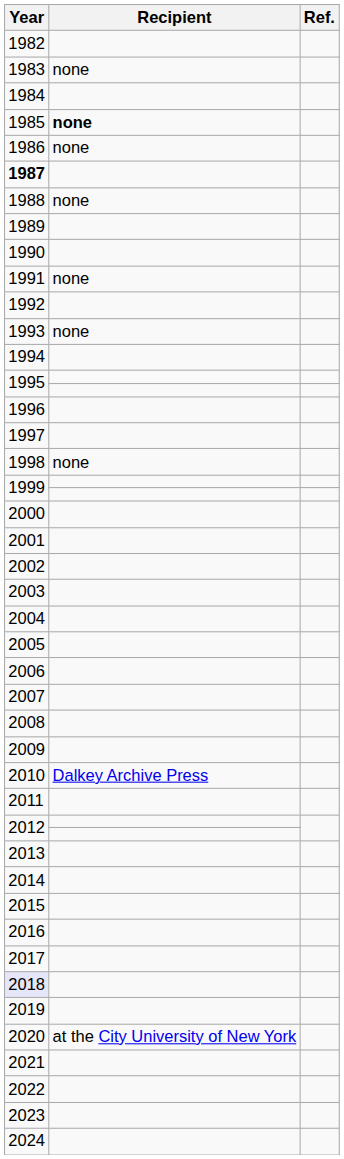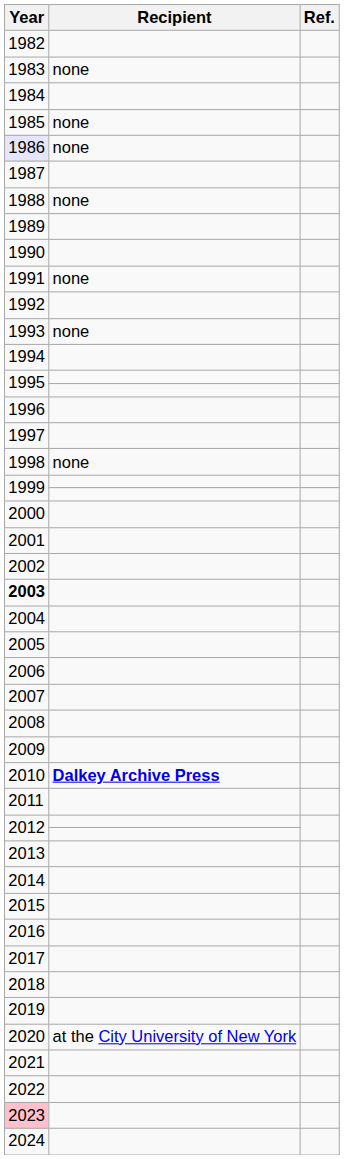(72, 122) bold -> (71, 122) normal
(27, 148) no background -> (27, 148) lavender background
(27, 174) bold -> (27, 174) normal
(27, 592) normal -> (27, 592) bold
(130, 775) normal -> (136, 775) bold
(27, 984) lavender background -> (27, 984) no background
(27, 1115) no background -> (27, 1115) pink background
